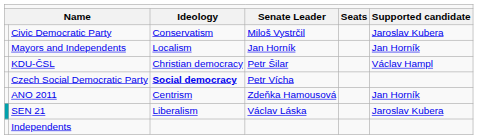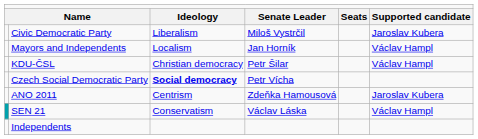(183, 32) Conservatism -> (175, 32) Liberalism
(396, 48) Jan Horník -> (402, 48) Václav Hampl
(396, 95) Jan Horník -> (408, 95) Jaroslav Kubera
(175, 111) Liberalism -> (183, 111) Conservatism
(408, 111) Jaroslav Kubera -> (402, 111) Václav Hampl
